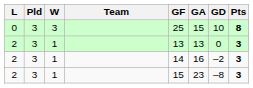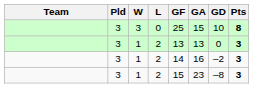columns swapped: (116, 12) <-> (14, 12)
